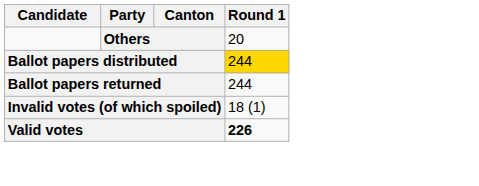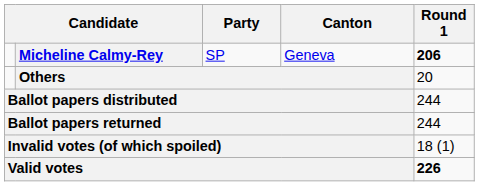+ row: (91, 54)
(240, 61) gold background -> (429, 100) no background
